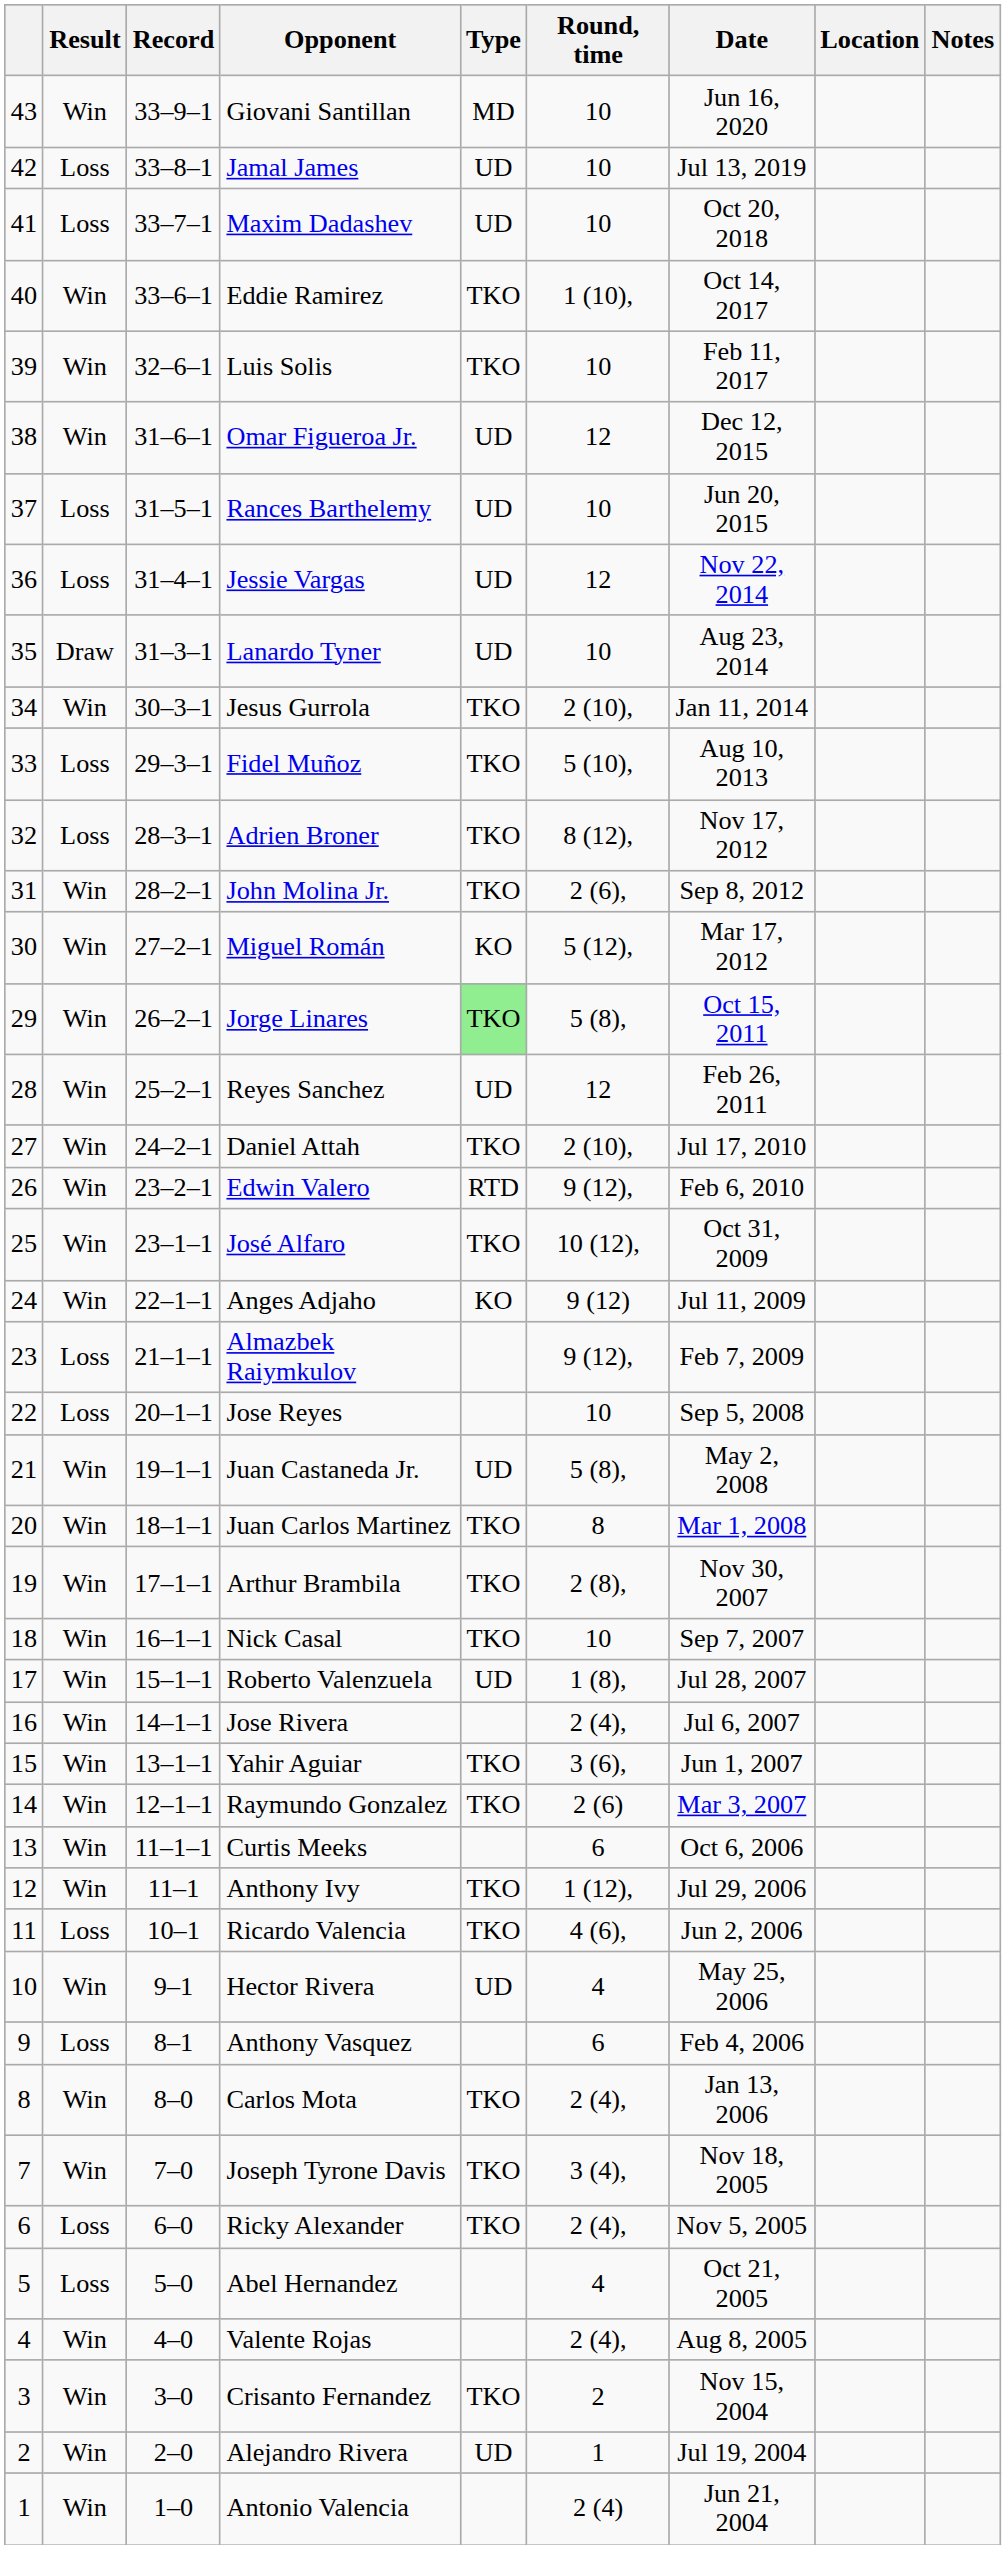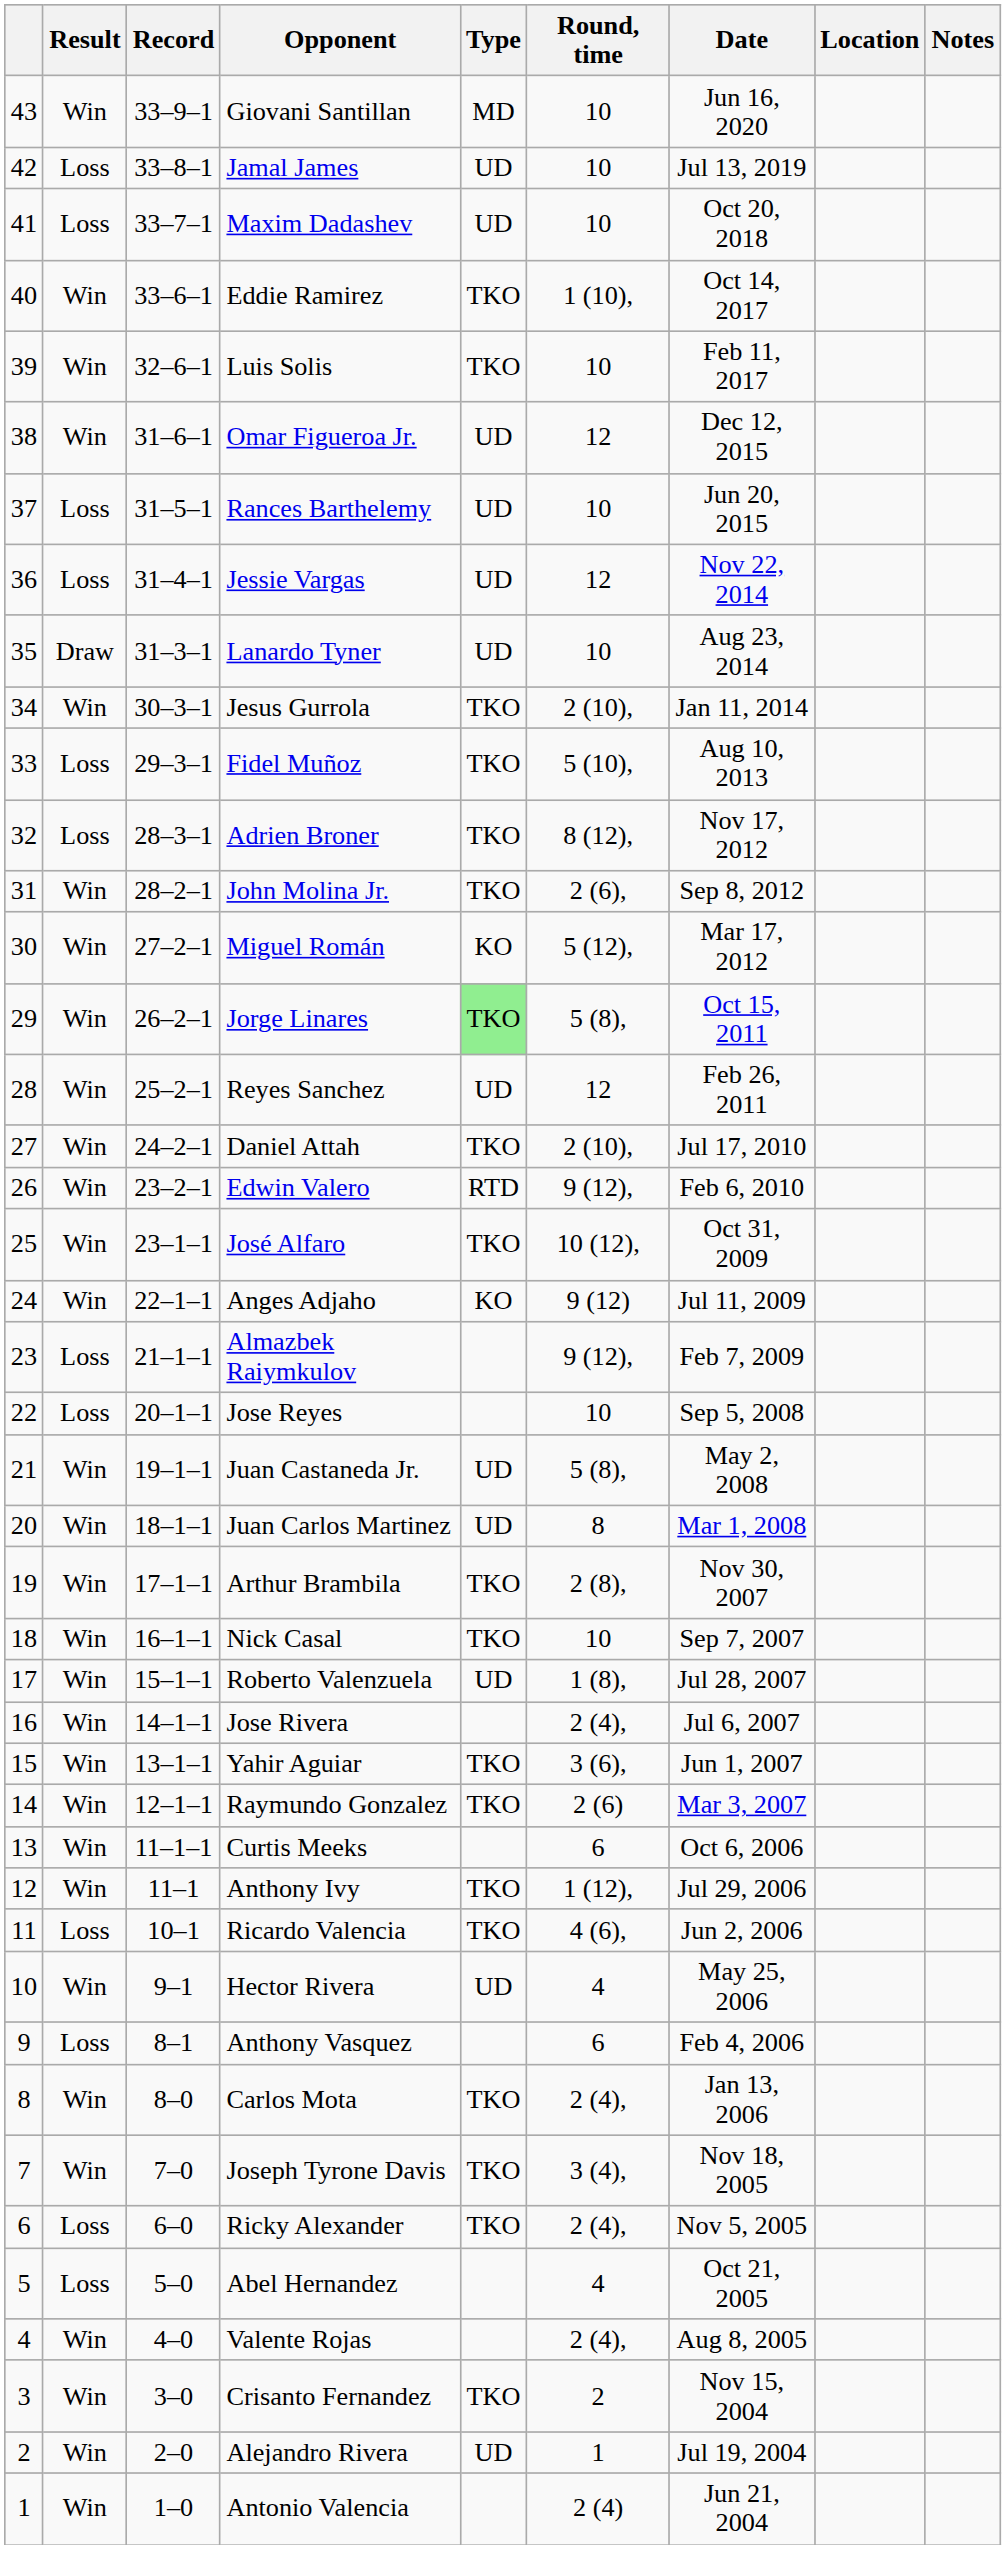(493, 1525) TKO -> (493, 1525) UD
